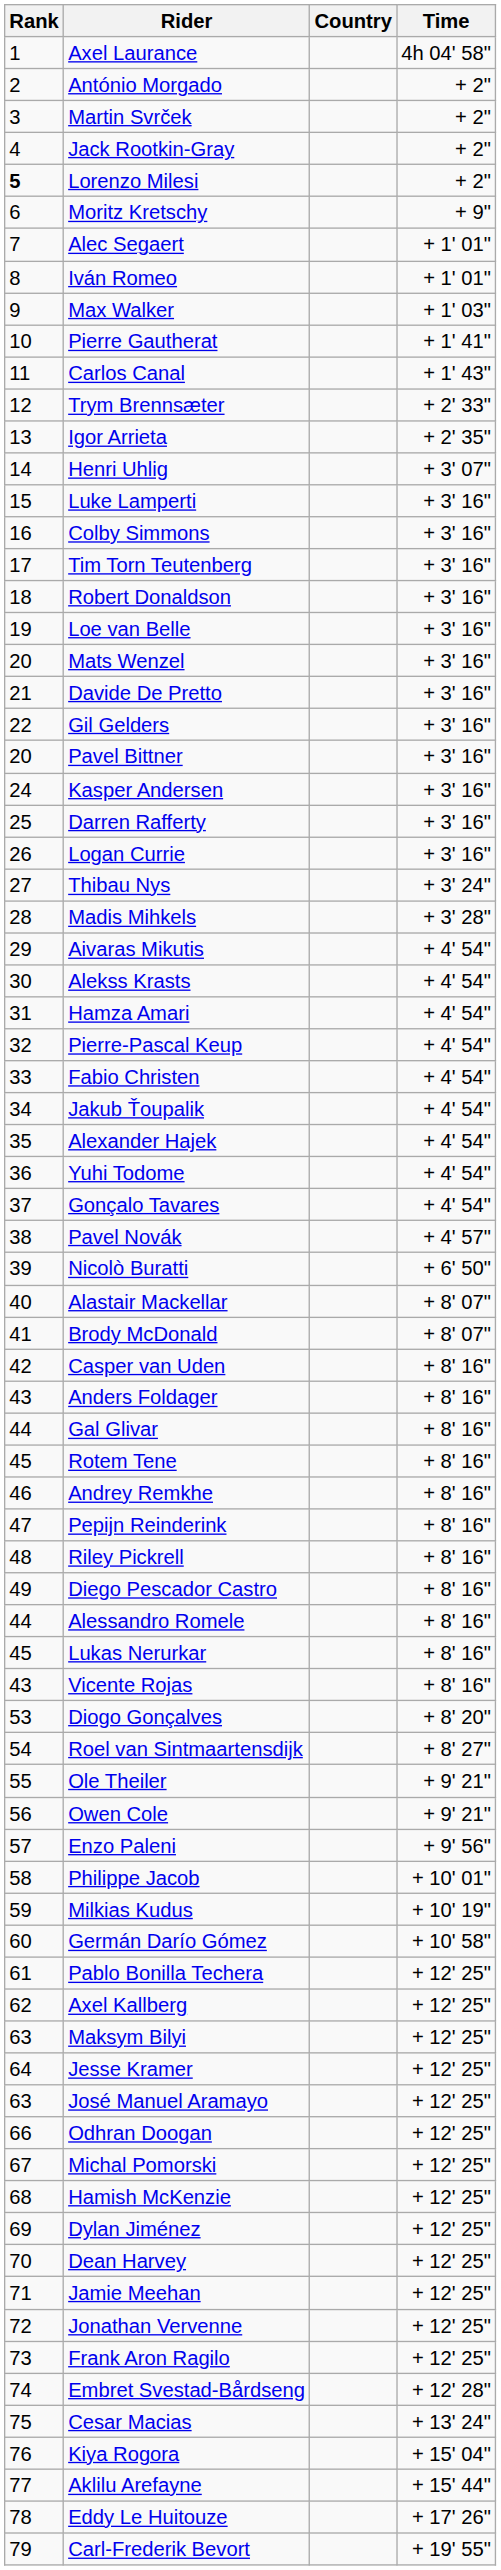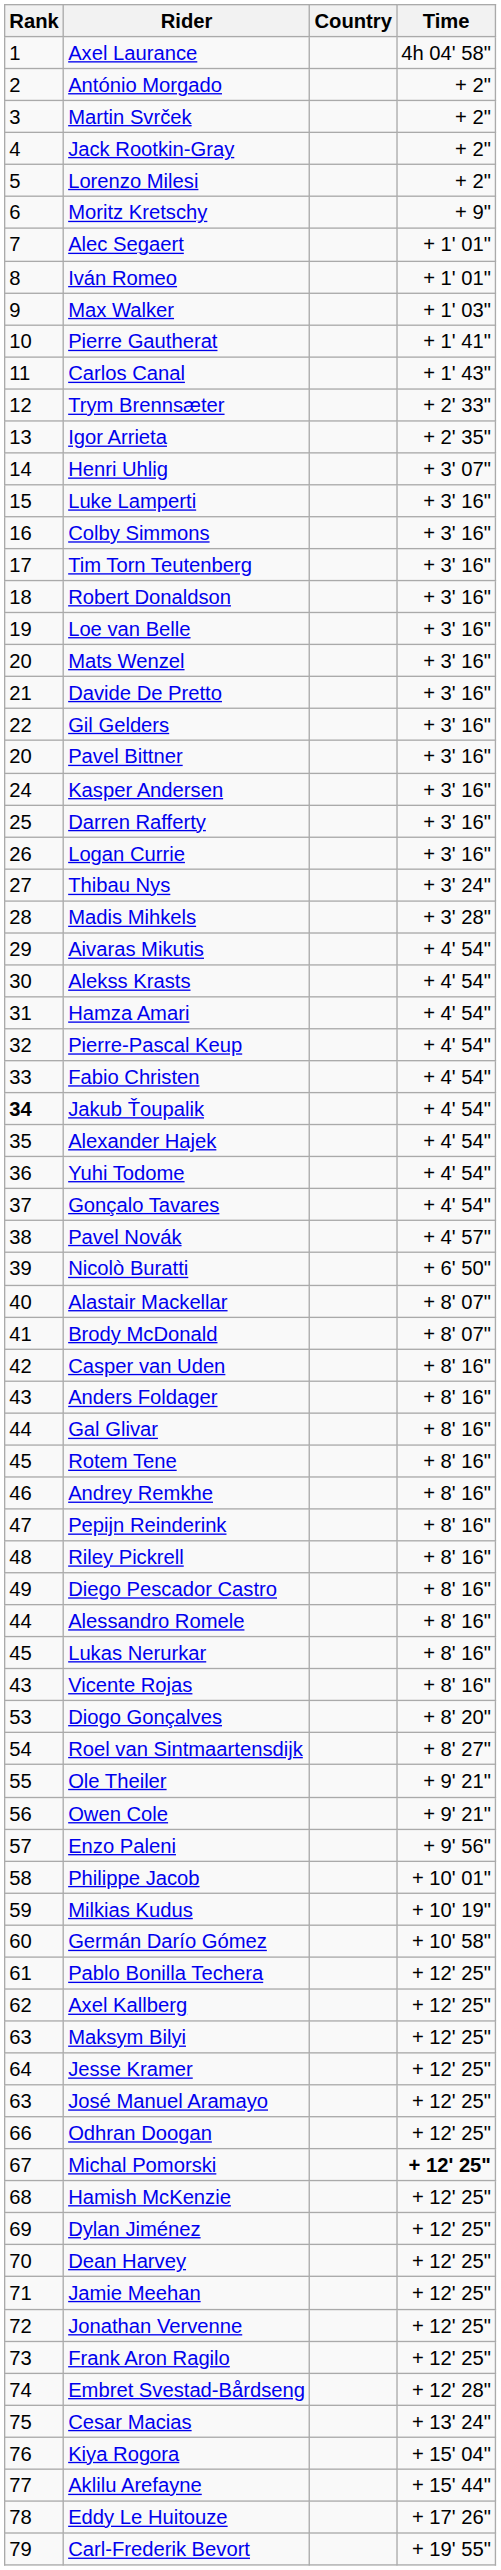(15, 181) bold -> (15, 181) normal
(21, 1109) normal -> (21, 1109) bold
(451, 2165) normal -> (450, 2165) bold
